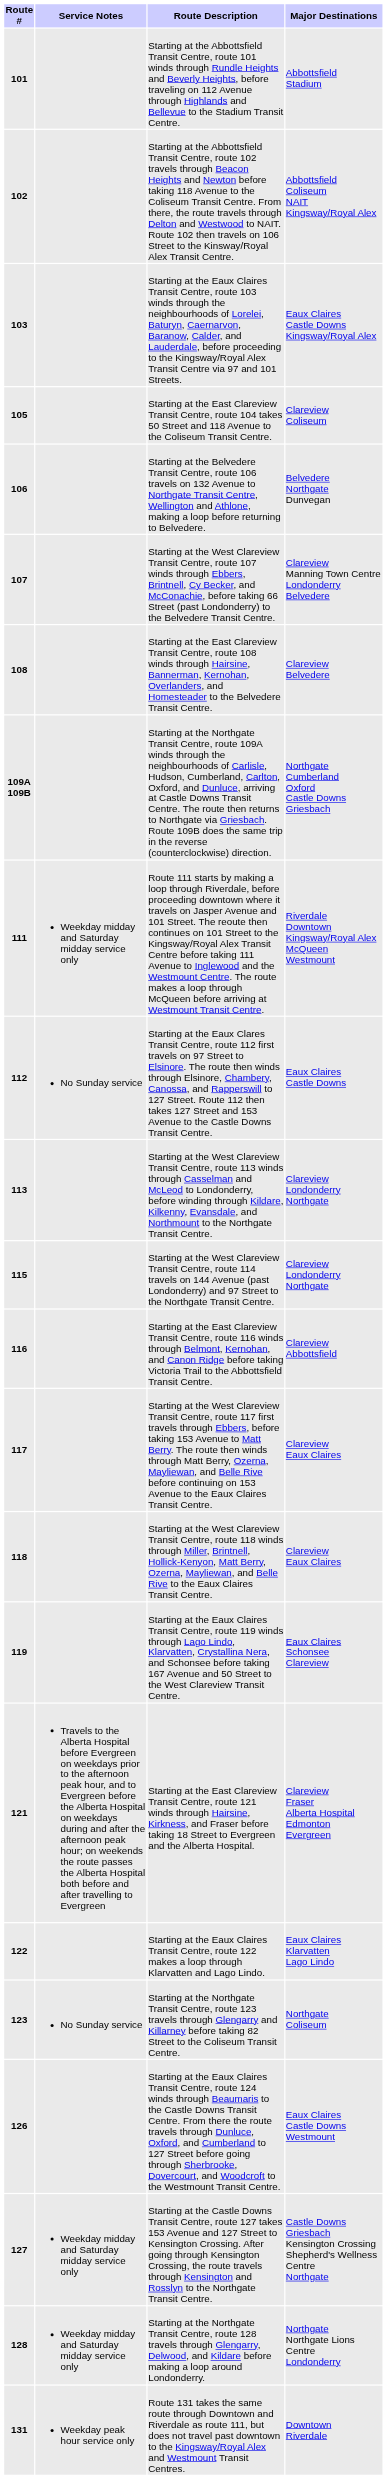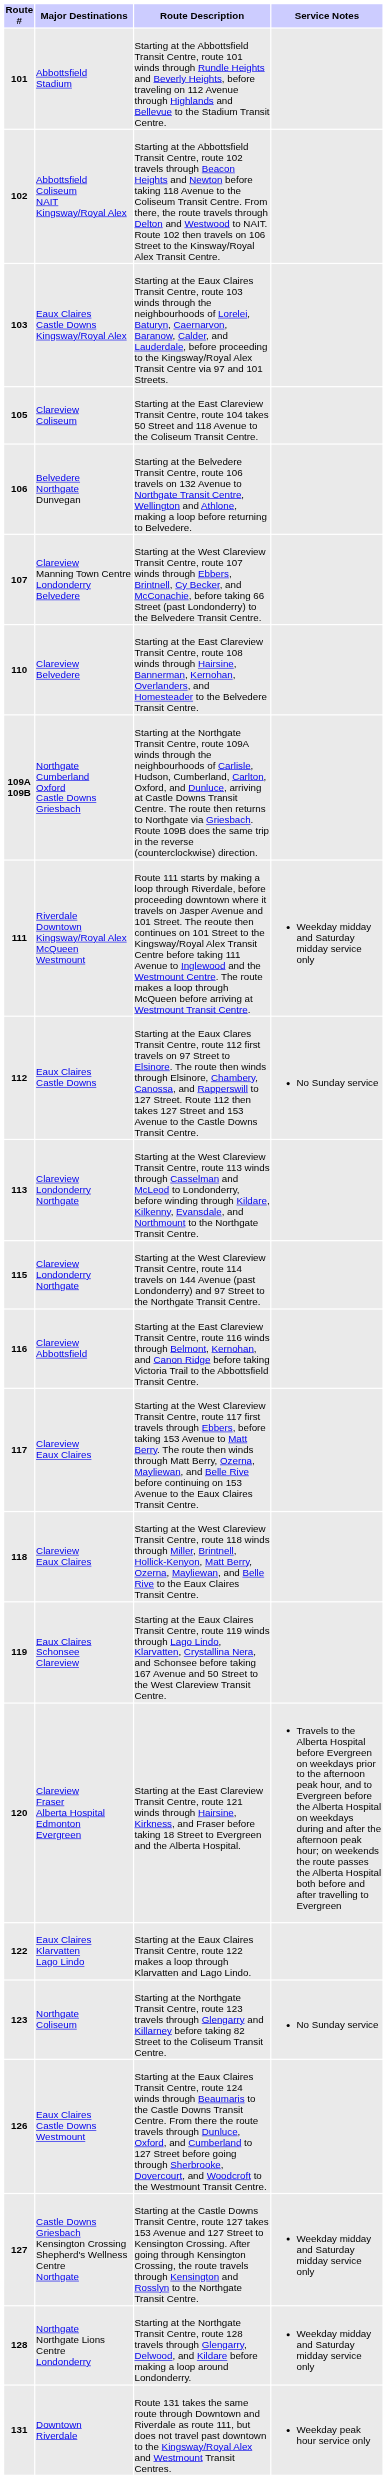columns swapped: (334, 16) <-> (91, 16)
(19, 669) 108 -> (19, 669) 110
(19, 1813) 121 -> (19, 1813) 120
